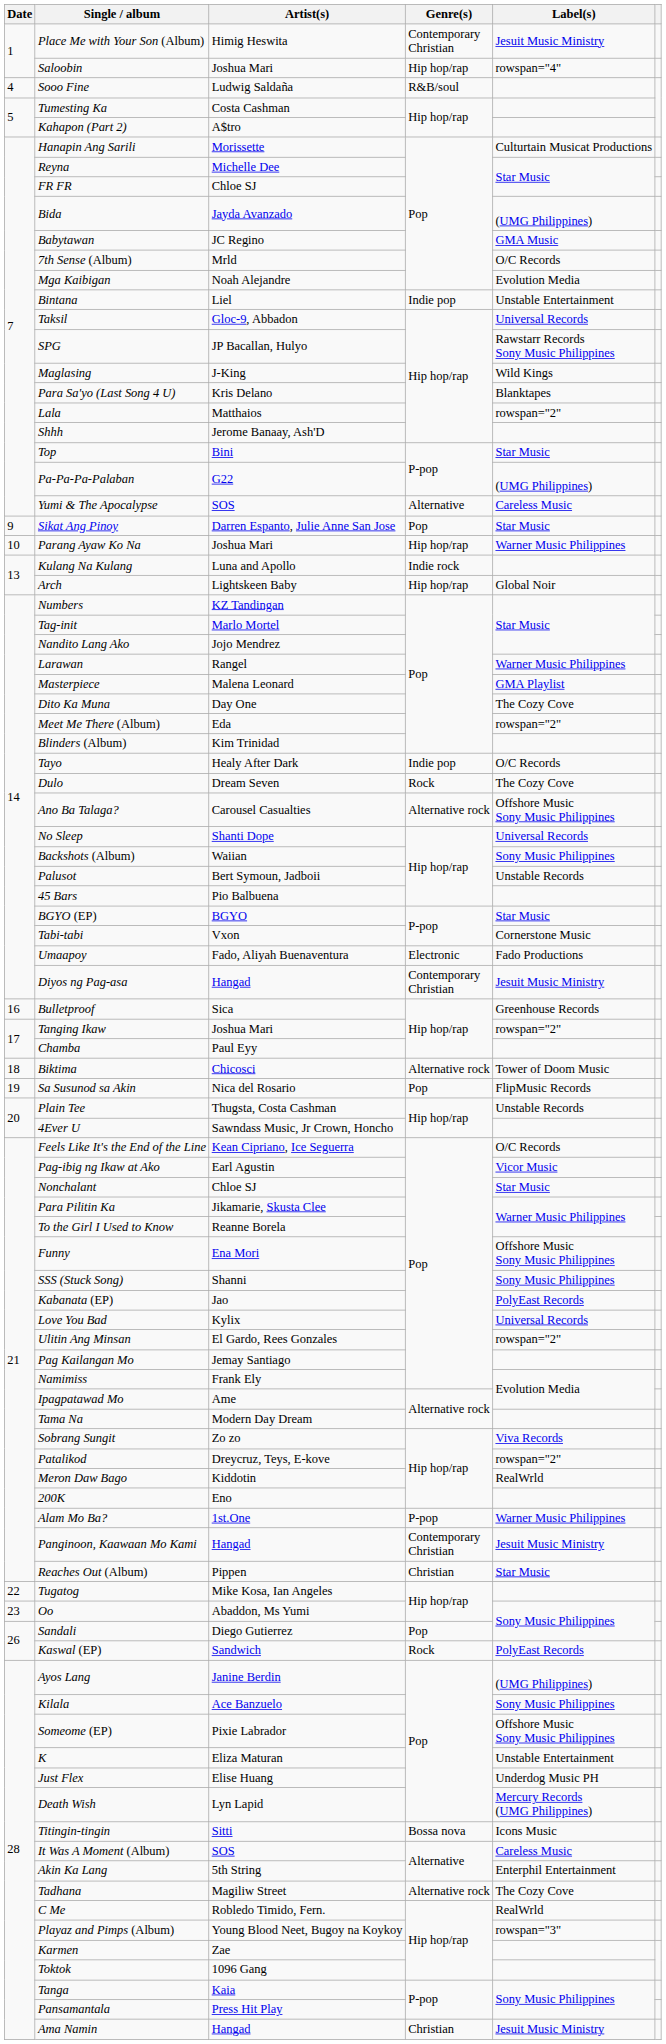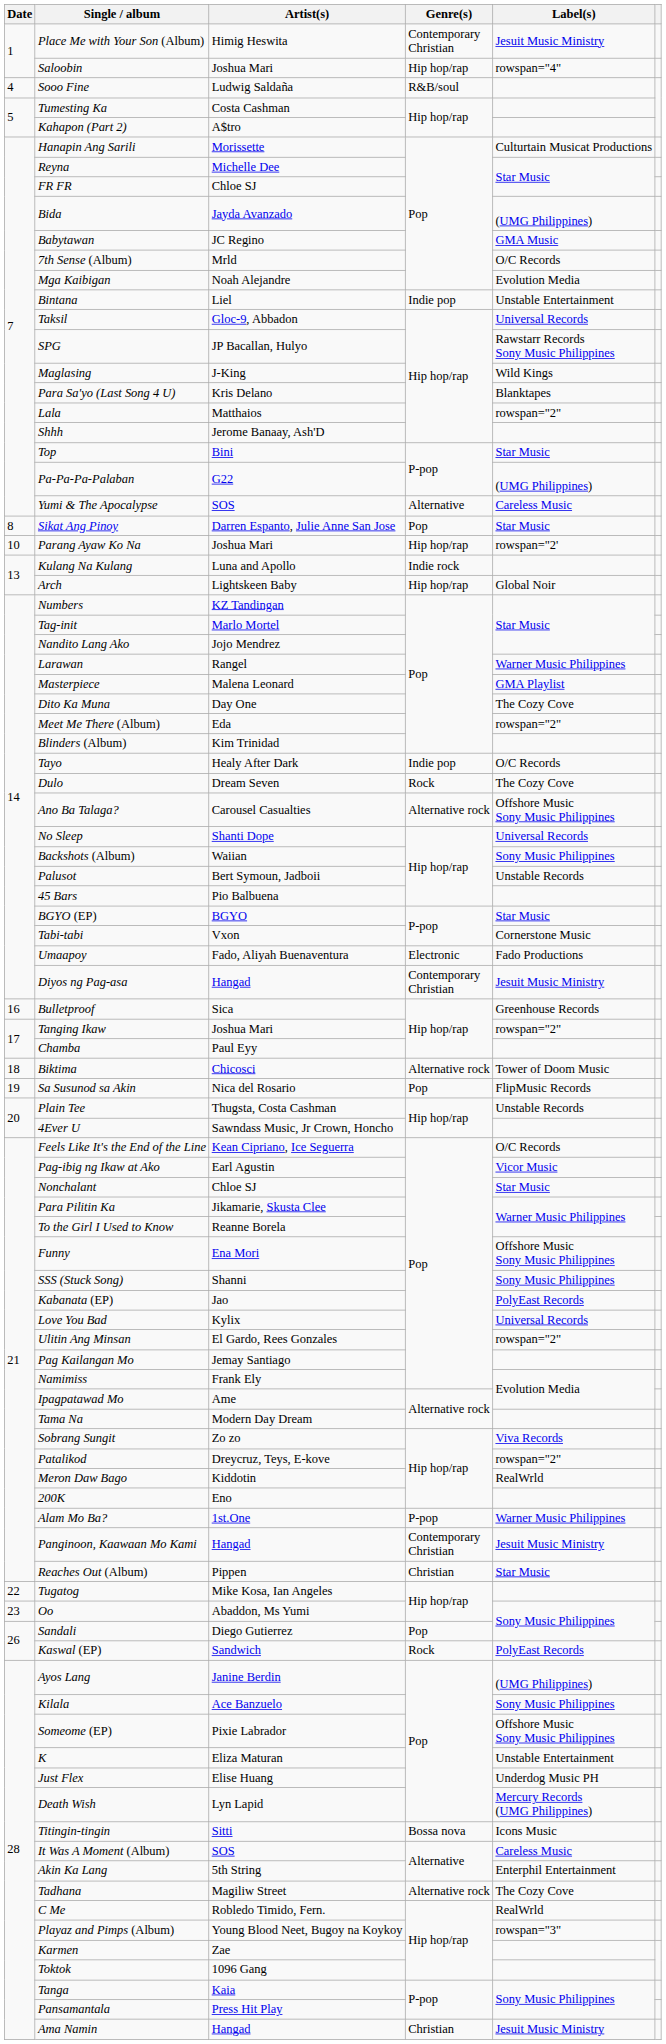(10, 525) 9 -> (10, 525) 8
(560, 545) Warner Music Philippines -> (527, 545) rowspan="2'
